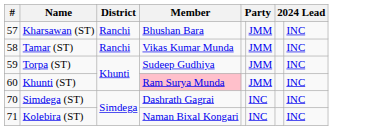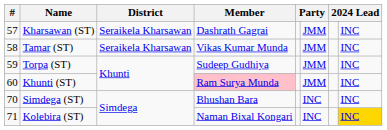(115, 30) Ranchi -> (145, 30) Seraikela Kharsawan
(173, 30) Bhushan Bara -> (232, 30) Dashrath Gagrai
(115, 47) Ranchi -> (145, 47) Seraikela Kharsawan
(178, 99) Dashrath Gagrai -> (227, 99) Bhushan Bara
(296, 116) no background -> (350, 116) gold background
